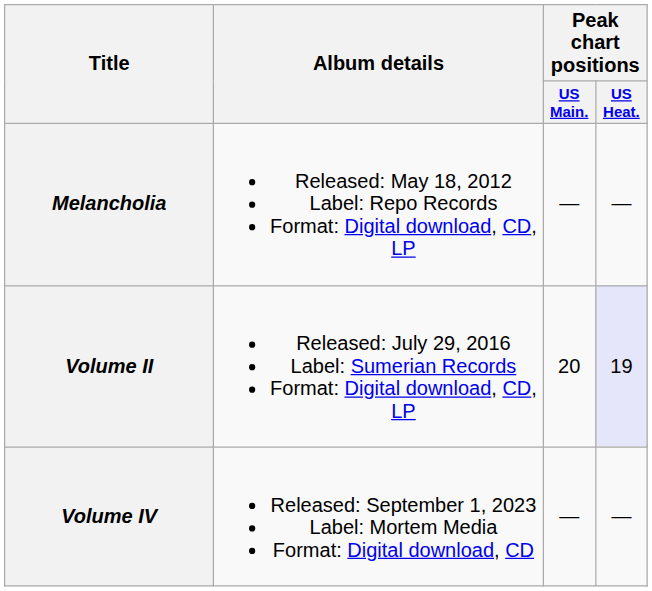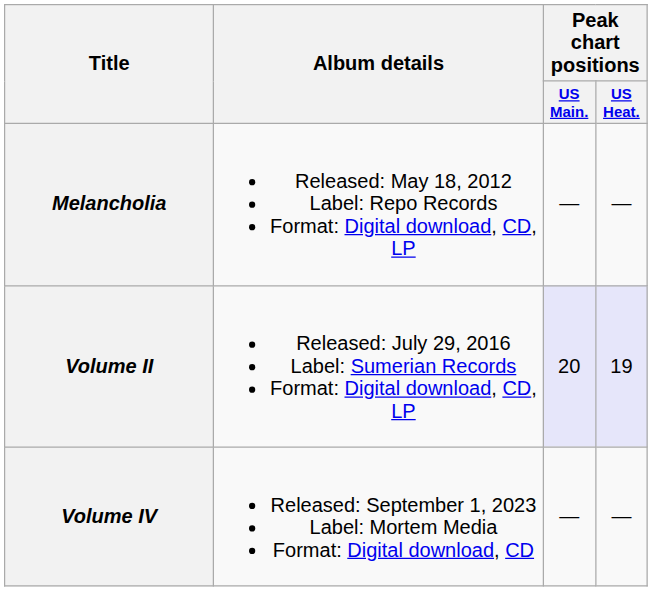(569, 366) no background -> (569, 366) lavender background
